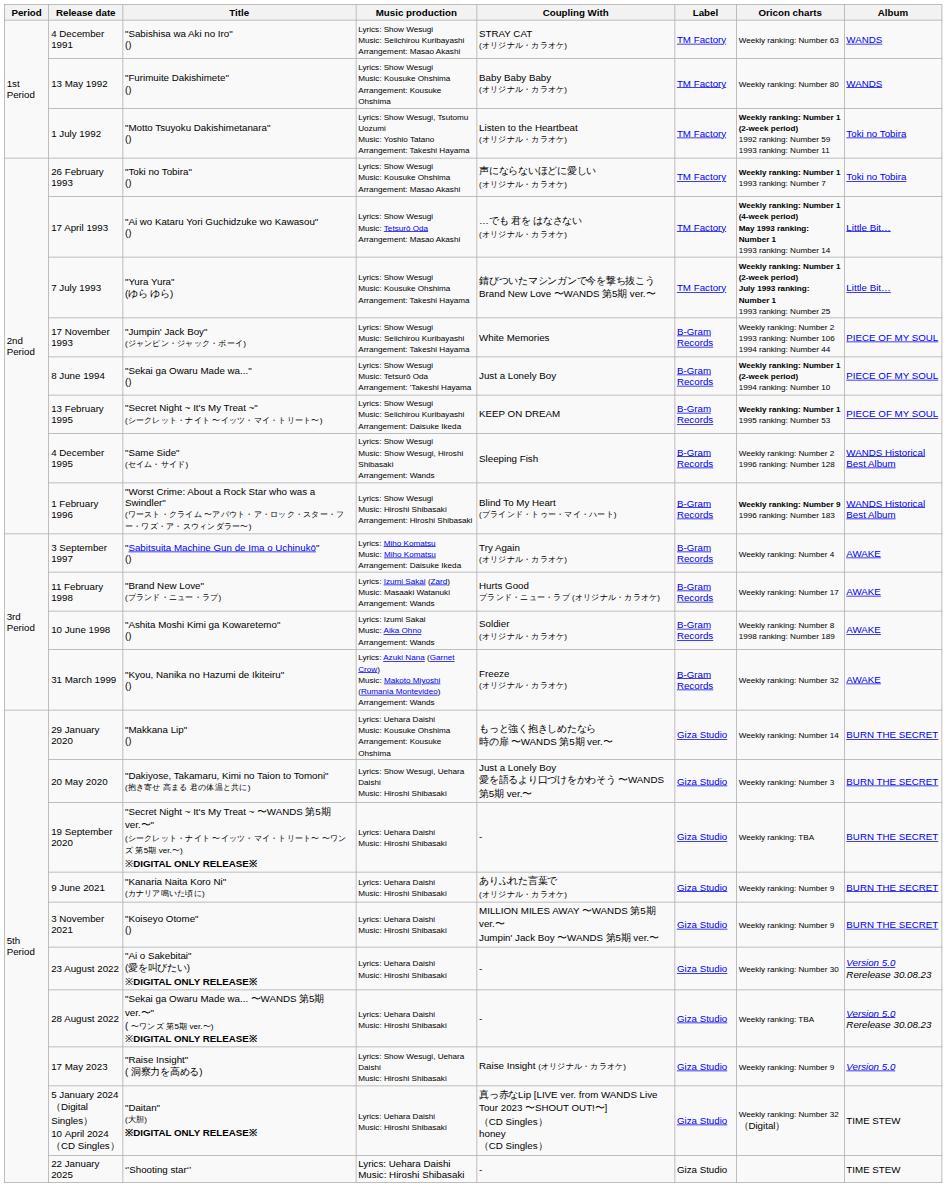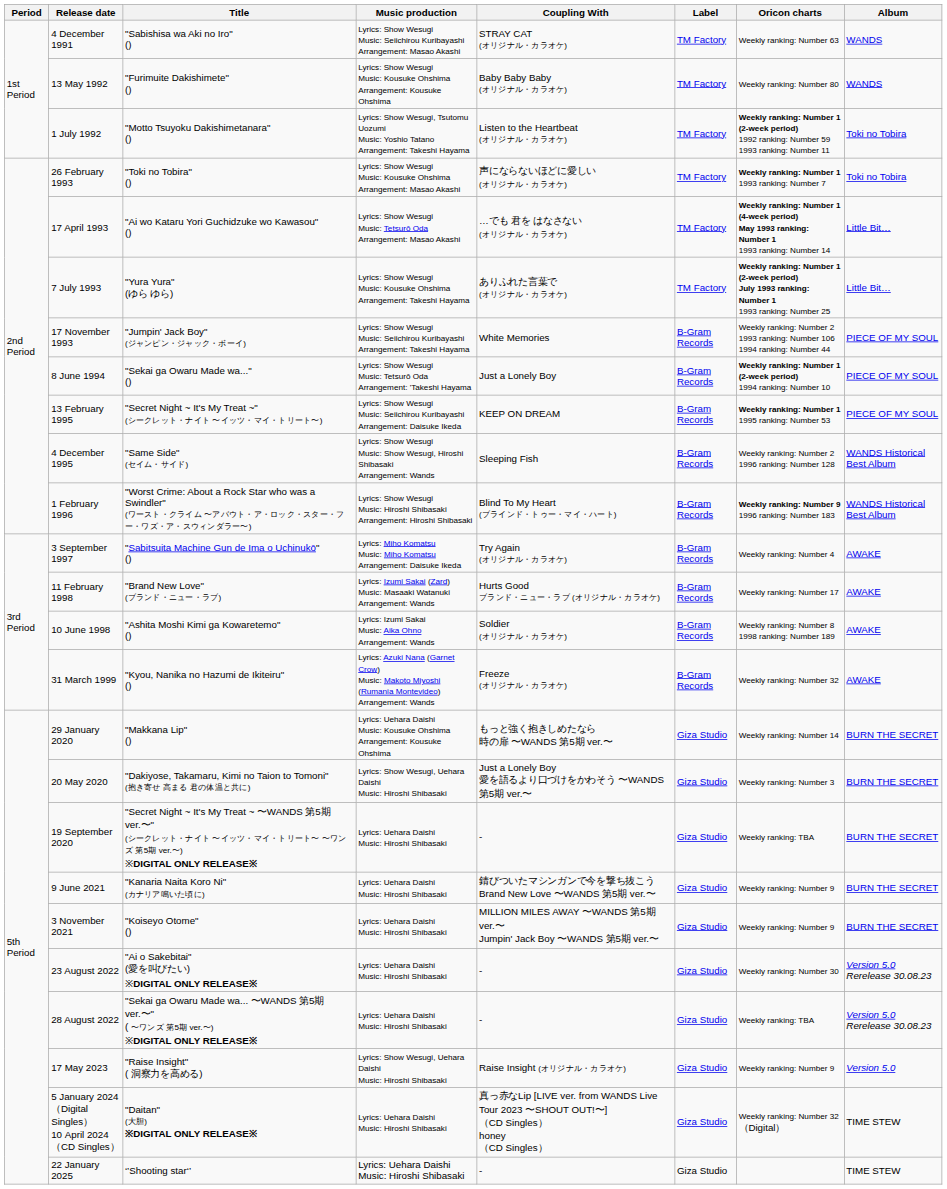(567, 287) 錆びついたマシンガンで今を撃ち抜こう Brand New Love 〜WANDS 第5期 ver.〜 -> (523, 287) ありふれた言葉で (オリジナル・カラオケ)
(523, 886) ありふれた言葉で (オリジナル・カラオケ) -> (567, 887) 錆びついたマシンガンで今を撃ち抜こう Brand New Love 〜WANDS 第5期 ver.〜
